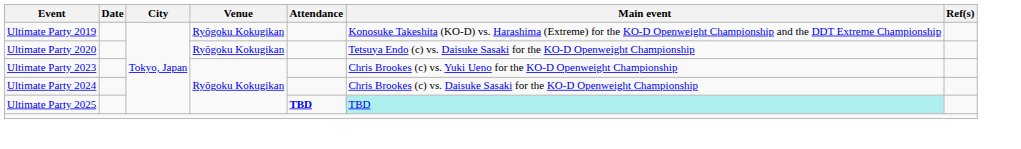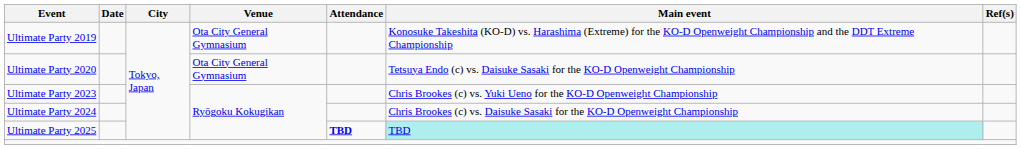(238, 31) Ryōgoku Kokugikan -> (230, 37) Ota City General Gymnasium
(238, 49) Ryōgoku Kokugikan -> (230, 68) Ota City General Gymnasium
